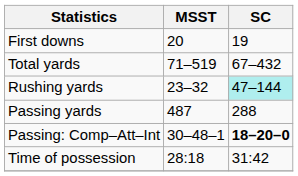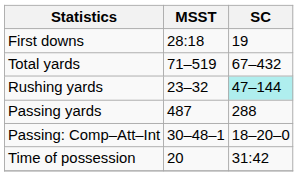(175, 40) 20 -> (186, 40) 28:18
(261, 135) bold -> (261, 135) normal
(186, 158) 28:18 -> (175, 158) 20
